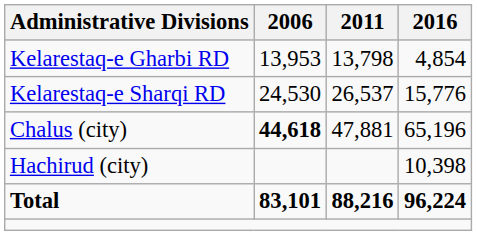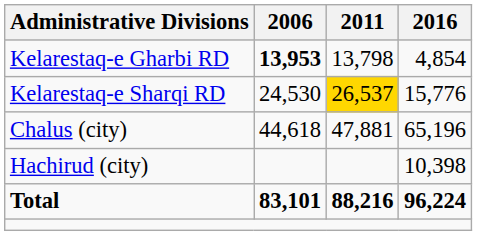(290, 58) normal -> (290, 58) bold
(363, 93) no background -> (363, 93) gold background
(290, 129) bold -> (290, 129) normal
